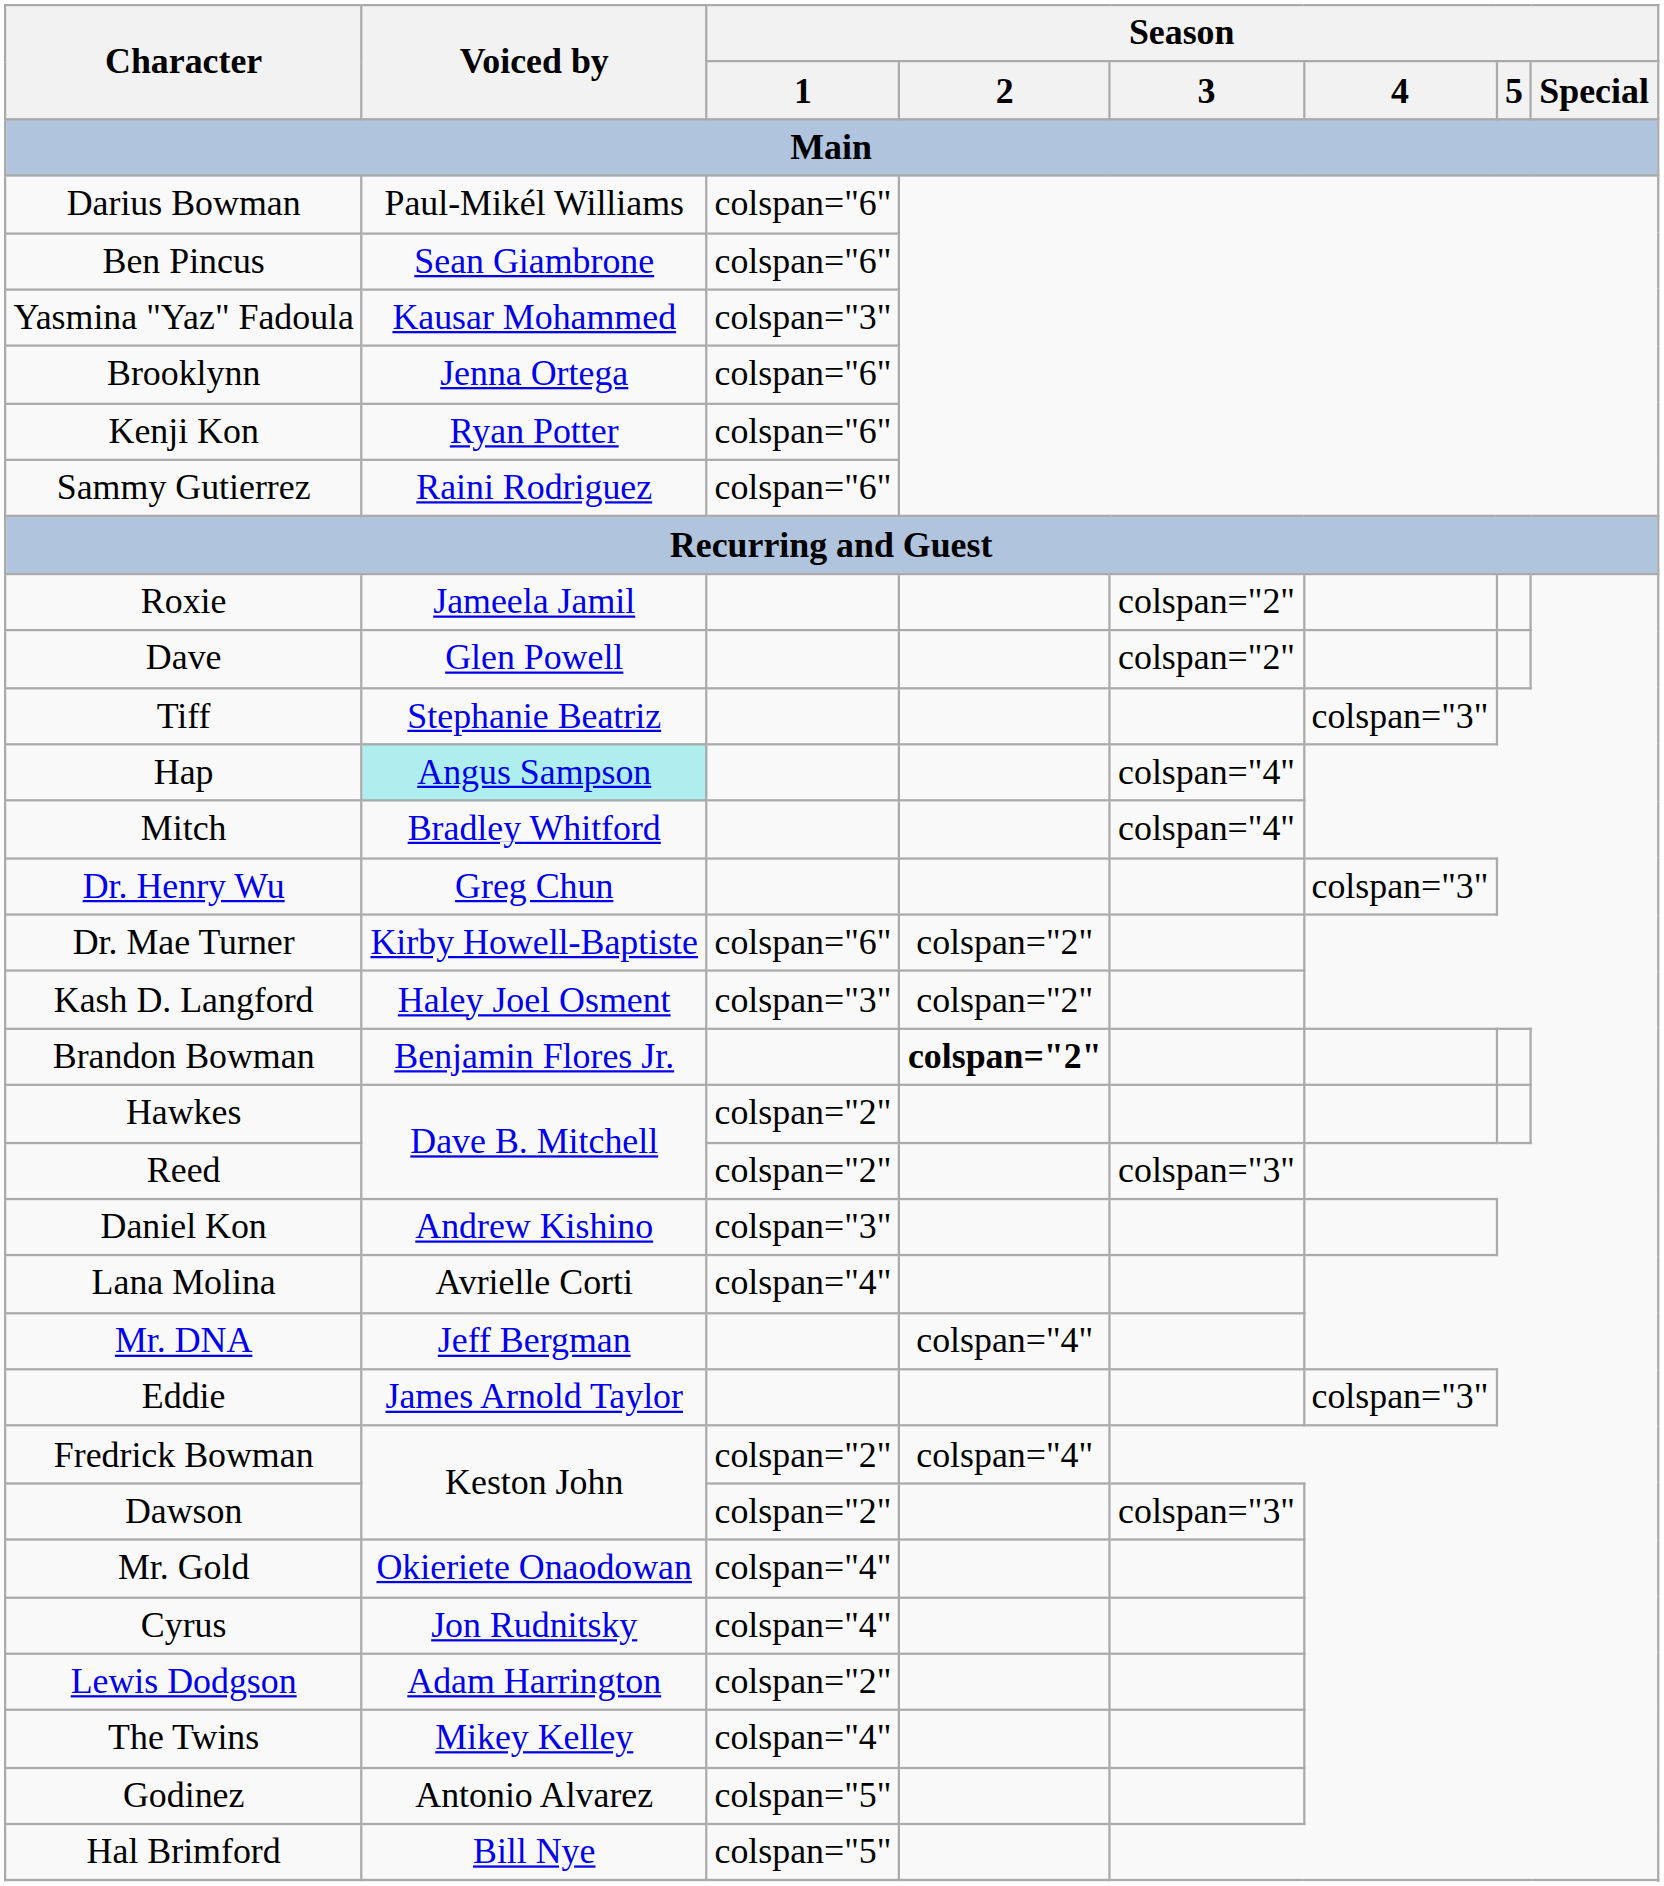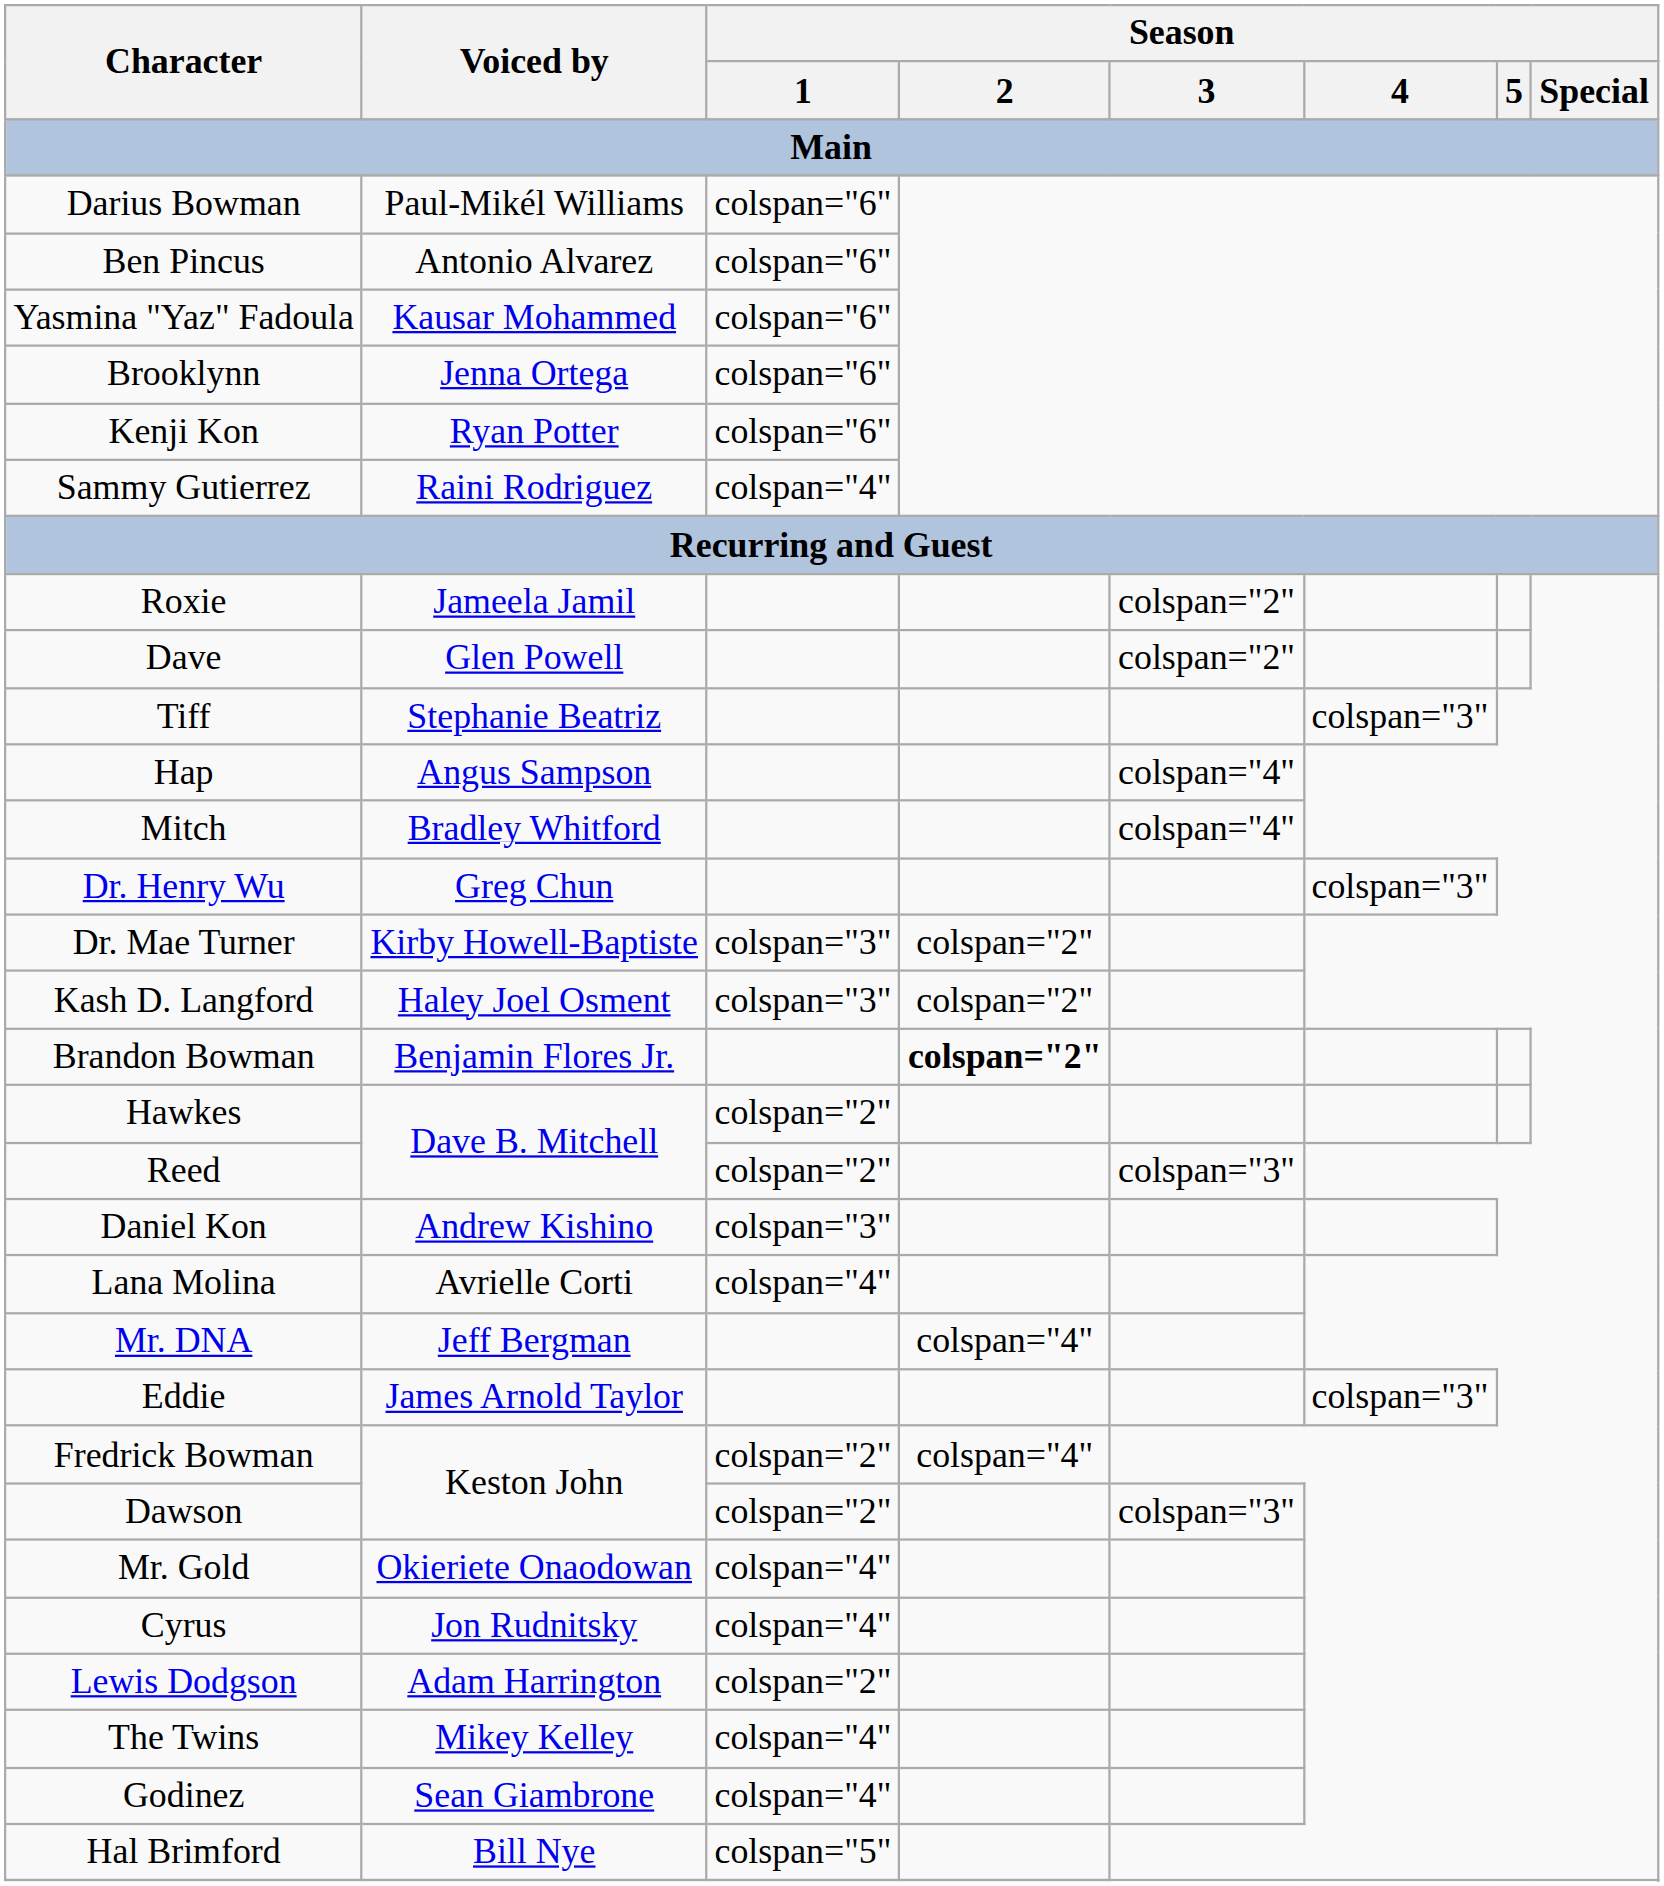(534, 260) Sean Giambrone -> (534, 260) Antonio Alvarez
(803, 317) colspan="3" -> (803, 317) colspan="6"
(803, 487) colspan="6" -> (803, 487) colspan="4"
(534, 771) paleturquoise background -> (534, 771) no background
(803, 942) colspan="6" -> (803, 942) colspan="3"
(534, 1794) Antonio Alvarez -> (534, 1794) Sean Giambrone
(803, 1794) colspan="5" -> (803, 1794) colspan="4"
